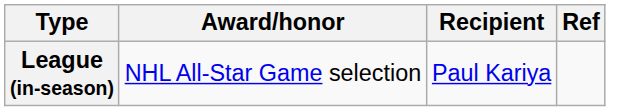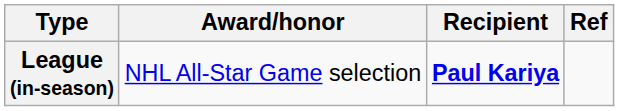(492, 73) normal -> (496, 73) bold
